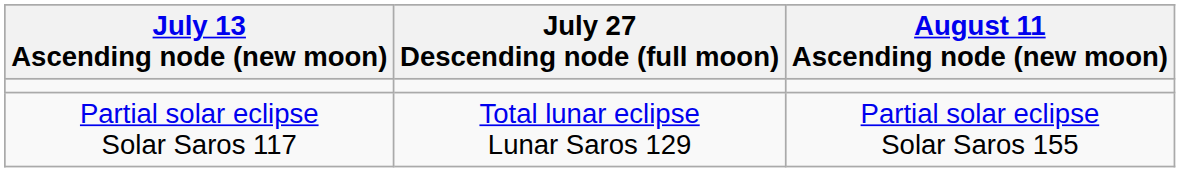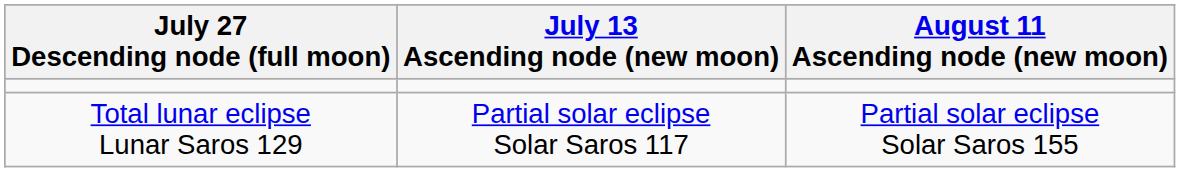columns swapped: (199, 41) <-> (590, 41)
